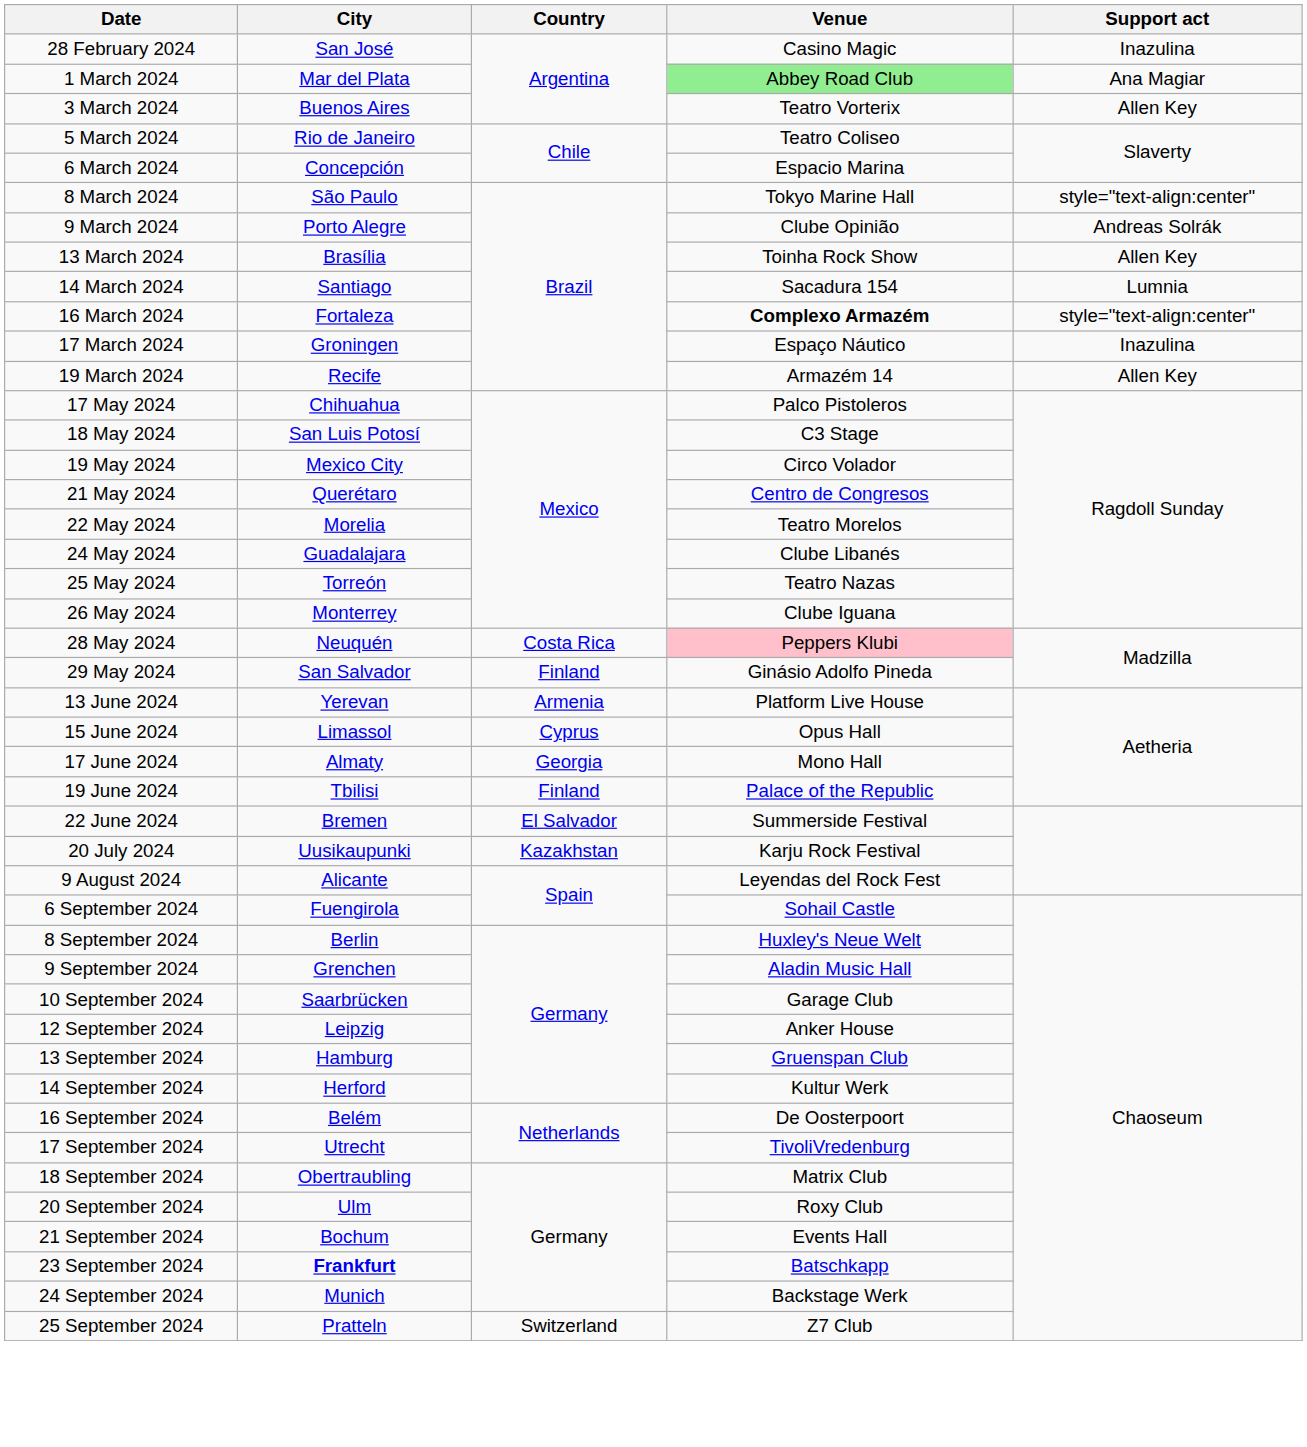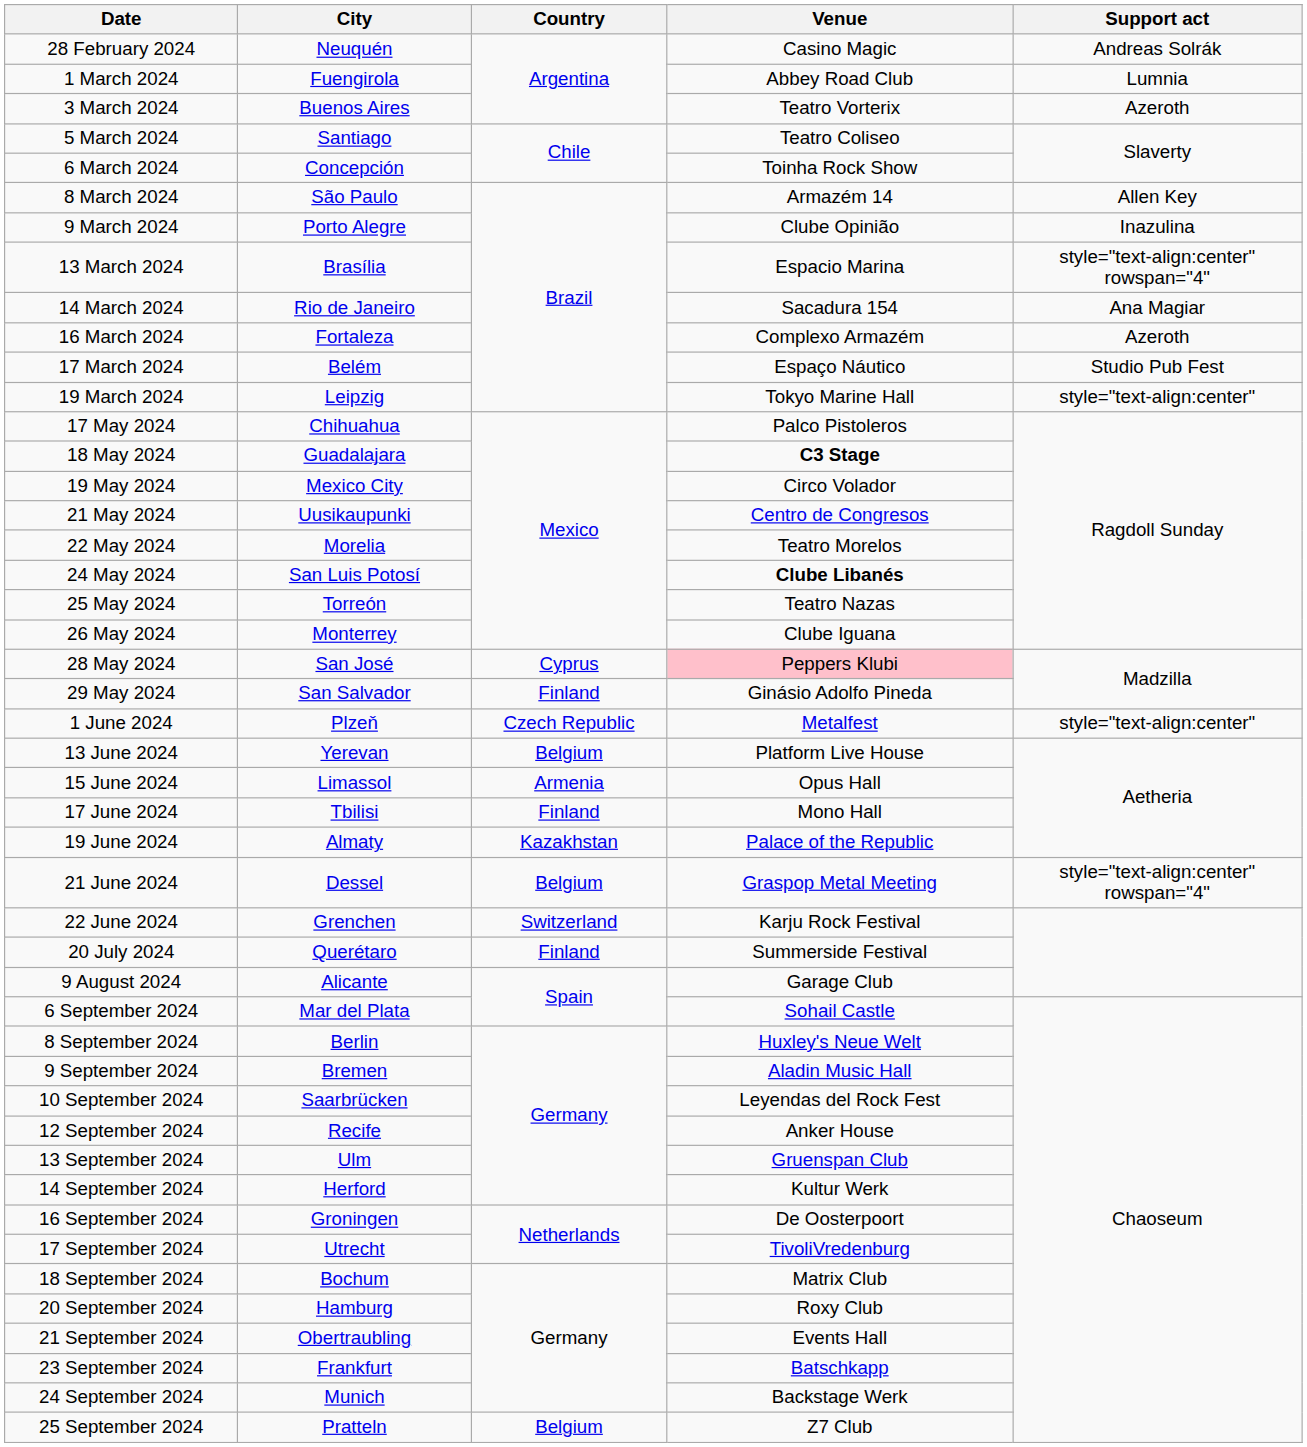(354, 49) San José -> (354, 49) Neuquén
(1157, 49) Inazulina -> (1157, 49) Andreas Solrák
(354, 78) Mar del Plata -> (354, 78) Fuengirola
(840, 78) lightgreen background -> (840, 78) no background
(1157, 78) Ana Magiar -> (1157, 78) Lumnia
(1157, 108) Allen Key -> (1157, 108) Azeroth
(354, 138) Rio de Janeiro -> (354, 138) Santiago
(840, 167) Espacio Marina -> (840, 167) Toinha Rock Show
(840, 197) Tokyo Marine Hall -> (840, 197) Armazém 14
(1157, 197) style="text-align:center" -> (1157, 197) Allen Key
(1157, 227) Andreas Solrák -> (1157, 227) Inazulina
(840, 256) Toinha Rock Show -> (840, 267) Espacio Marina
(1157, 256) Allen Key -> (1157, 267) style="text-align:center" rowspan="4"
(354, 286) Santiago -> (354, 307) Rio de Janeiro
(1157, 286) Lumnia -> (1157, 307) Ana Magiar
(840, 316) bold -> (840, 337) normal
(1157, 316) style="text-align:center" -> (1157, 337) Azeroth
(354, 345) Groningen -> (354, 366) Belém
(1157, 345) Inazulina -> (1157, 366) Studio Pub Fest
(354, 375) Recife -> (354, 396) Leipzig
(840, 375) Armazém 14 -> (840, 396) Tokyo Marine Hall
(1157, 375) Allen Key -> (1157, 396) style="text-align:center"
(354, 434) San Luis Potosí -> (354, 456) Guadalajara
(840, 434) normal -> (840, 456) bold
(354, 494) Querétaro -> (354, 515) Uusikaupunki
(354, 553) Guadalajara -> (354, 574) San Luis Potosí
(840, 553) normal -> (840, 574) bold
(354, 642) Neuquén -> (354, 663) San José
(569, 642) Costa Rica -> (569, 663) Cyprus
+ row: (121, 723)
(569, 702) Armenia -> (569, 752) Belgium
(569, 731) Cyprus -> (569, 782) Armenia
(354, 761) Almaty -> (354, 812) Tbilisi
(569, 761) Georgia -> (569, 812) Finland
(354, 791) Tbilisi -> (354, 842) Almaty
(569, 791) Finland -> (569, 842) Kazakhstan
+ row: (121, 882)
(354, 820) Bremen -> (354, 922) Grenchen
(569, 820) El Salvador -> (569, 922) Switzerland
(840, 820) Summerside Festival -> (840, 922) Karju Rock Festival
(354, 850) Uusikaupunki -> (354, 952) Querétaro
(569, 850) Kazakhstan -> (569, 952) Finland
(840, 850) Karju Rock Festival -> (840, 952) Summerside Festival
(840, 880) Leyendas del Rock Fest -> (840, 981) Garage Club
(354, 910) Fuengirola -> (354, 1011) Mar del Plata
(354, 969) Grenchen -> (354, 1070) Bremen
(840, 999) Garage Club -> (840, 1100) Leyendas del Rock Fest
(354, 1028) Leipzig -> (354, 1130) Recife
(354, 1058) Hamburg -> (354, 1159) Ulm
(354, 1117) Belém -> (354, 1219) Groningen
(354, 1177) Obertraubling -> (354, 1278) Bochum
(354, 1206) Ulm -> (354, 1308) Hamburg
(354, 1236) Bochum -> (354, 1338) Obertraubling
(354, 1266) bold -> (354, 1367) normal
(569, 1325) Switzerland -> (569, 1427) Belgium
